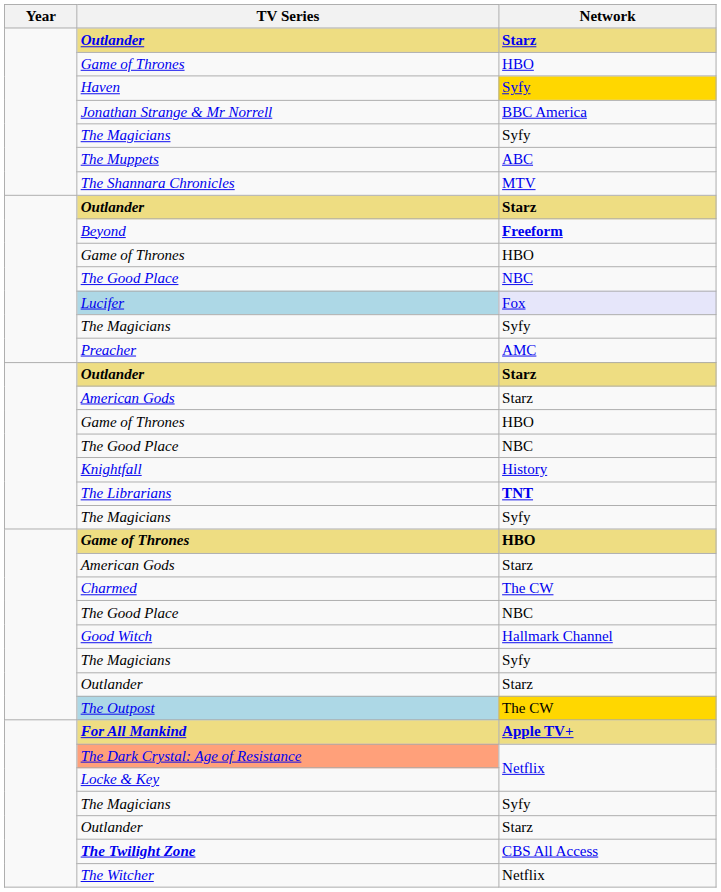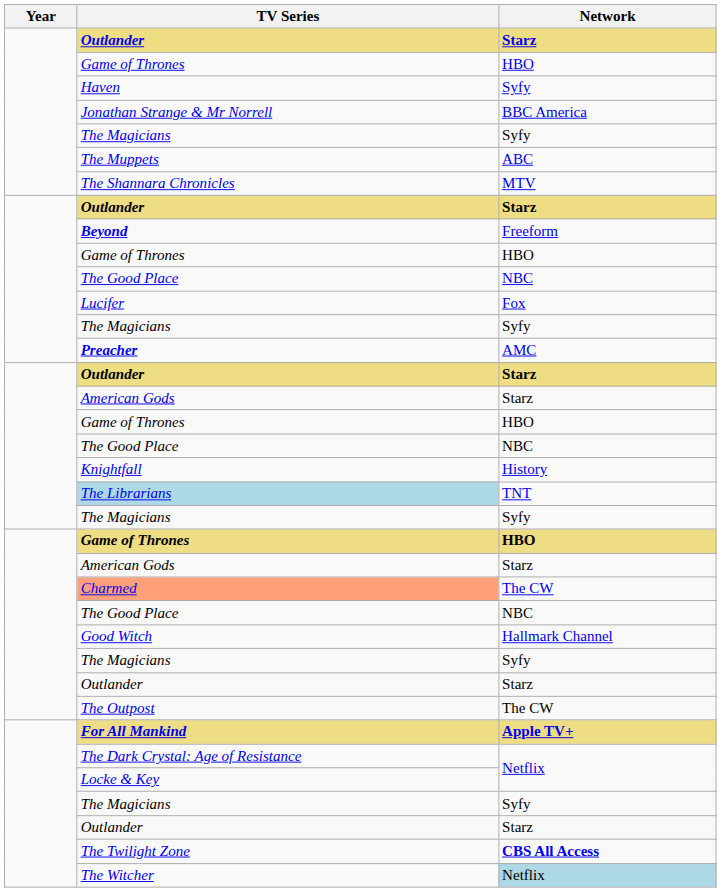(516, 87) gold background -> (516, 87) no background
(103, 231) normal -> (104, 231) bold
(532, 231) bold -> (530, 231) normal
(102, 302) lightblue background -> (102, 302) no background
(514, 302) lavender background -> (514, 302) no background
(108, 350) normal -> (109, 350) bold
(126, 493) no background -> (126, 493) lightblue background
(518, 493) bold -> (517, 493) normal
(109, 588) no background -> (109, 588) lightsalmon background
(118, 708) lightblue background -> (118, 708) no background
(528, 708) gold background -> (528, 708) no background
(191, 755) lightsalmon background -> (191, 755) no background
(138, 851) bold -> (135, 851) normal
(550, 851) normal -> (551, 851) bold
(523, 875) no background -> (523, 875) lightblue background
